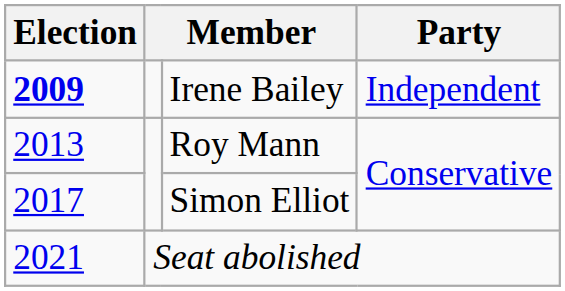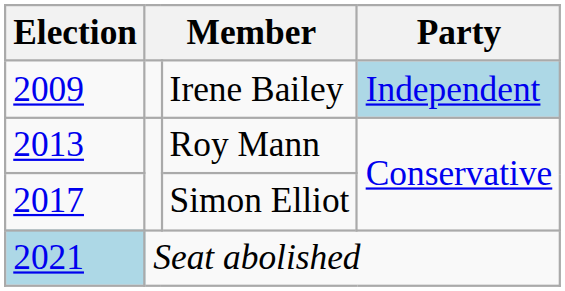(49, 88) bold -> (49, 88) normal
(453, 88) no background -> (453, 88) lightblue background
(49, 256) no background -> (49, 256) lightblue background
